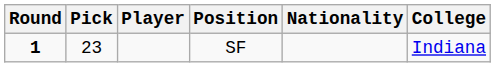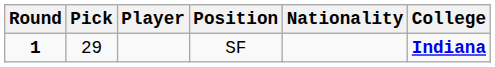(92, 48) 23 -> (92, 48) 29
(449, 48) normal -> (449, 48) bold
